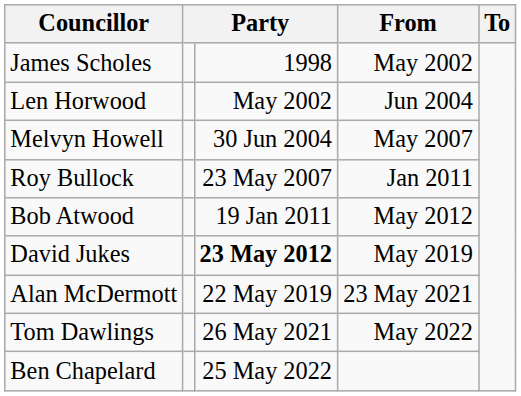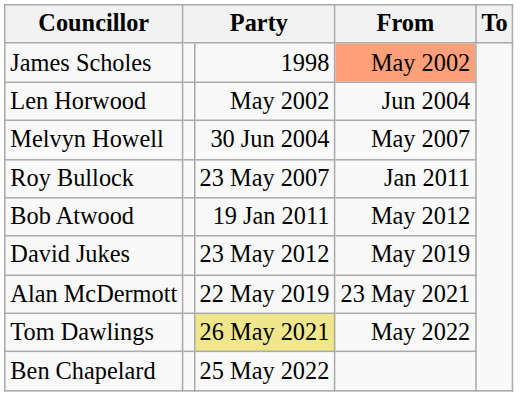(423, 62) no background -> (421, 62) lightsalmon background
(266, 255) bold -> (264, 255) normal
(267, 332) no background -> (264, 332) khaki background
